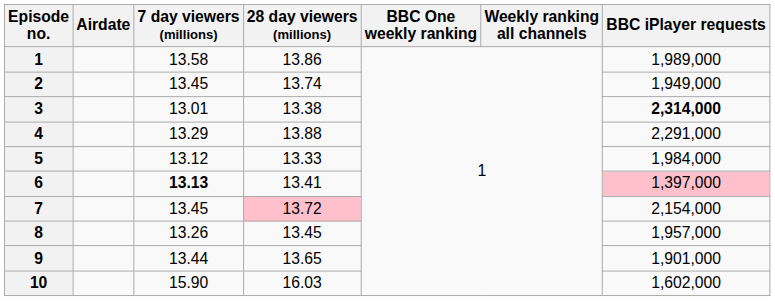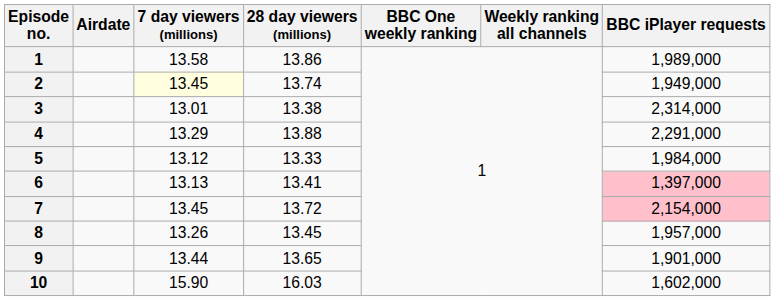(189, 84) no background -> (189, 84) lightyellow background
(686, 109) bold -> (686, 109) normal
(189, 183) bold -> (189, 183) normal
(302, 208) pink background -> (302, 208) no background
(686, 208) no background -> (686, 208) pink background
